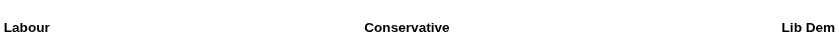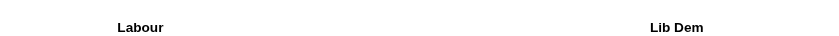- column: (407, 9)
